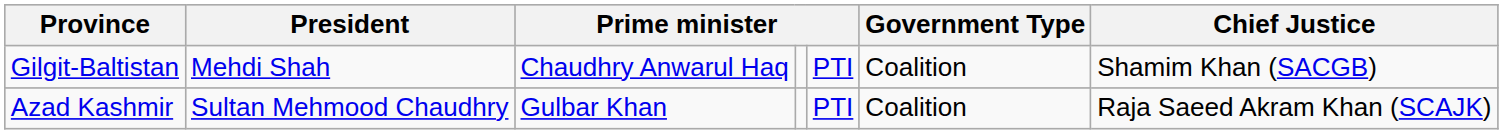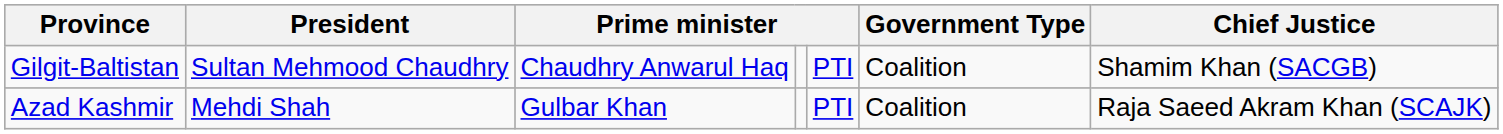(261, 66) Mehdi Shah -> (350, 66) Sultan Mehmood Chaudhry
(350, 107) Sultan Mehmood Chaudhry -> (261, 107) Mehdi Shah
